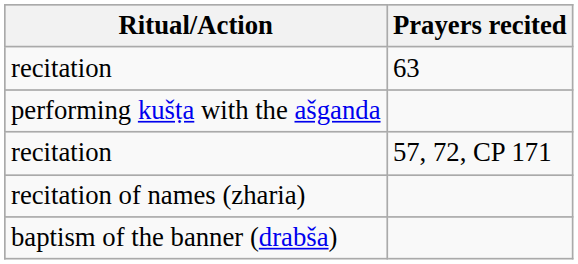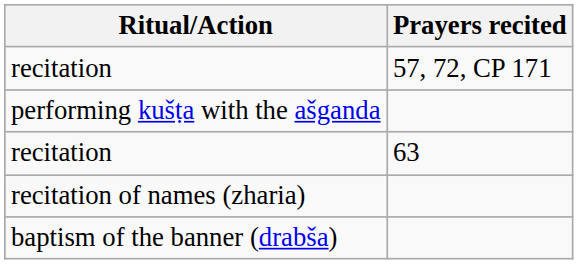(406, 68) 63 -> (472, 68) 57, 72, CP 171
(472, 152) 57, 72, CP 171 -> (406, 152) 63
